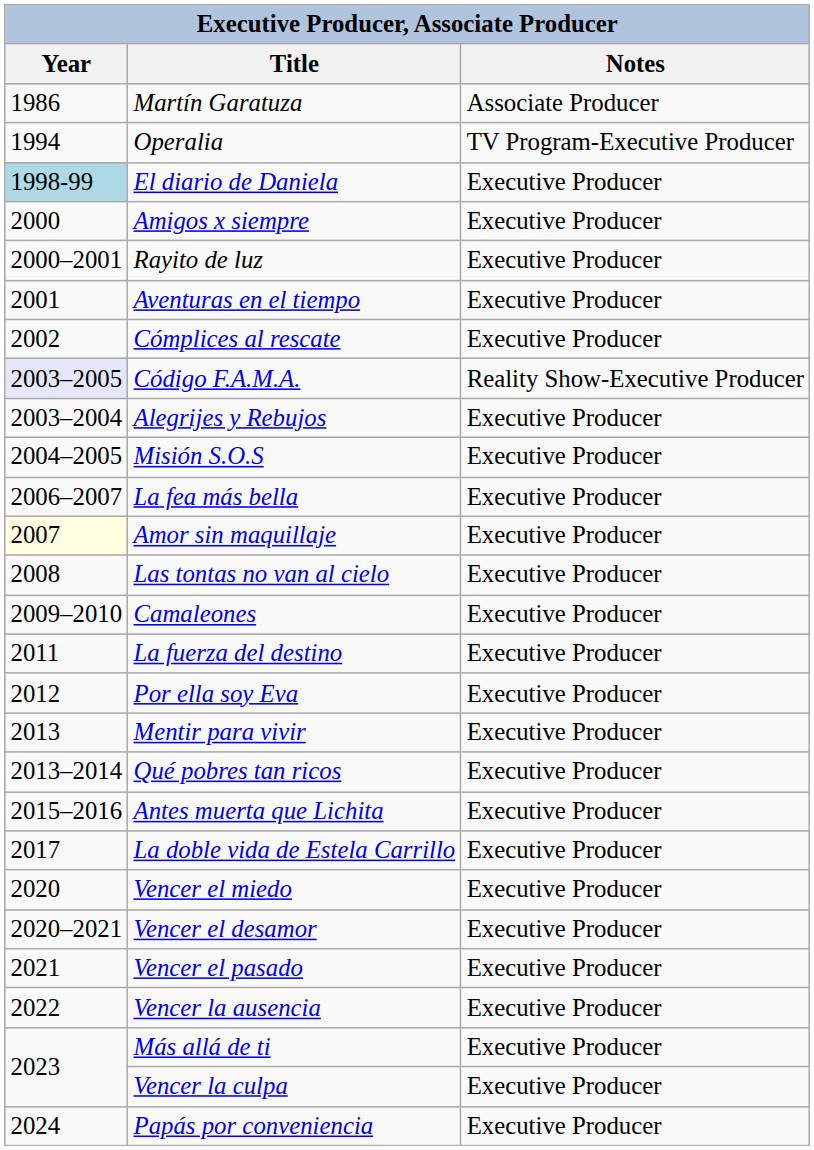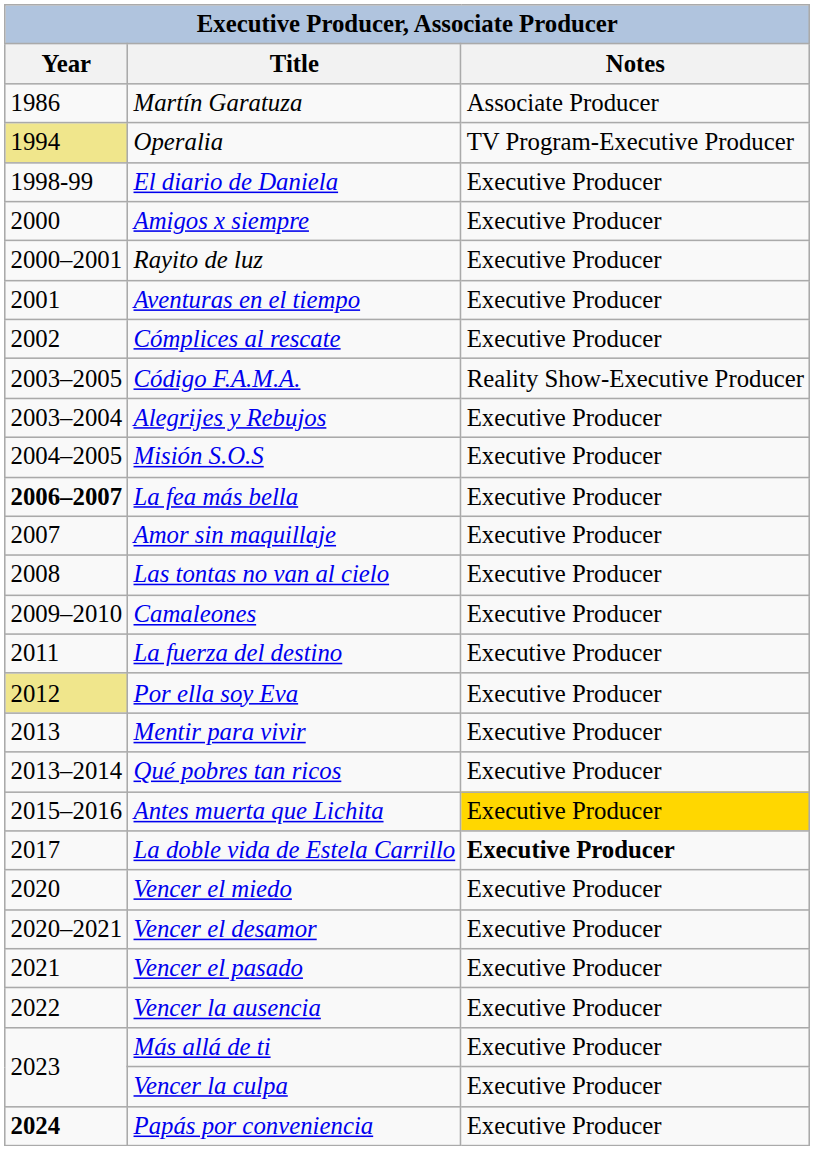(35, 142) no background -> (35, 142) khaki background
(52, 181) lightblue background -> (52, 181) no background
(66, 378) lavender background -> (66, 378) no background
(66, 496) normal -> (66, 496) bold
(35, 535) lightyellow background -> (35, 535) no background
(35, 692) no background -> (35, 692) khaki background
(564, 810) no background -> (564, 810) gold background
(564, 850) normal -> (571, 850) bold
(35, 1125) normal -> (35, 1125) bold
